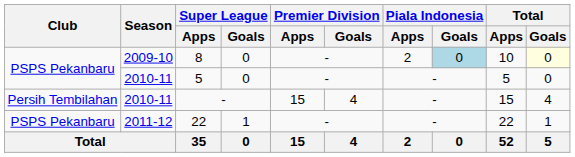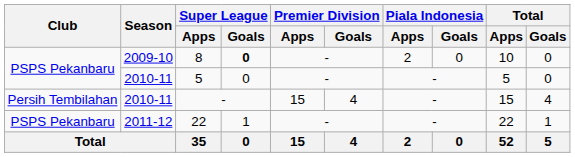(246, 58) normal -> (246, 58) bold
(459, 58) lightblue background -> (459, 58) no background
(548, 58) lightyellow background -> (548, 58) no background
